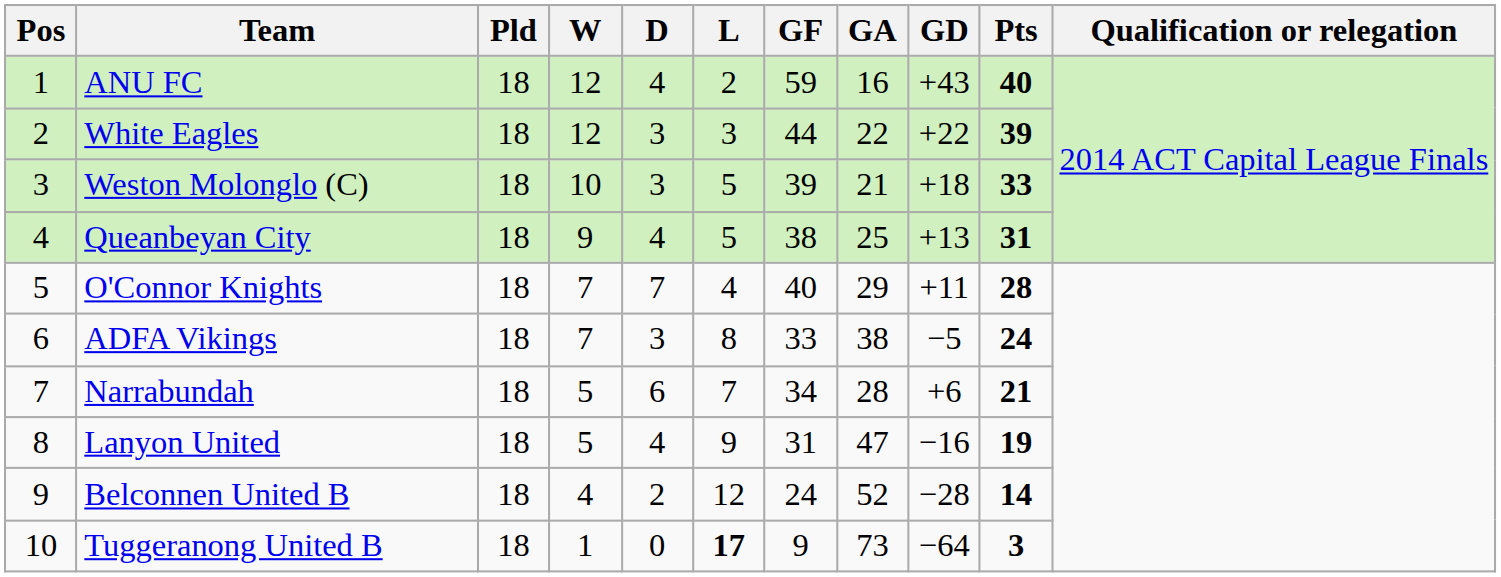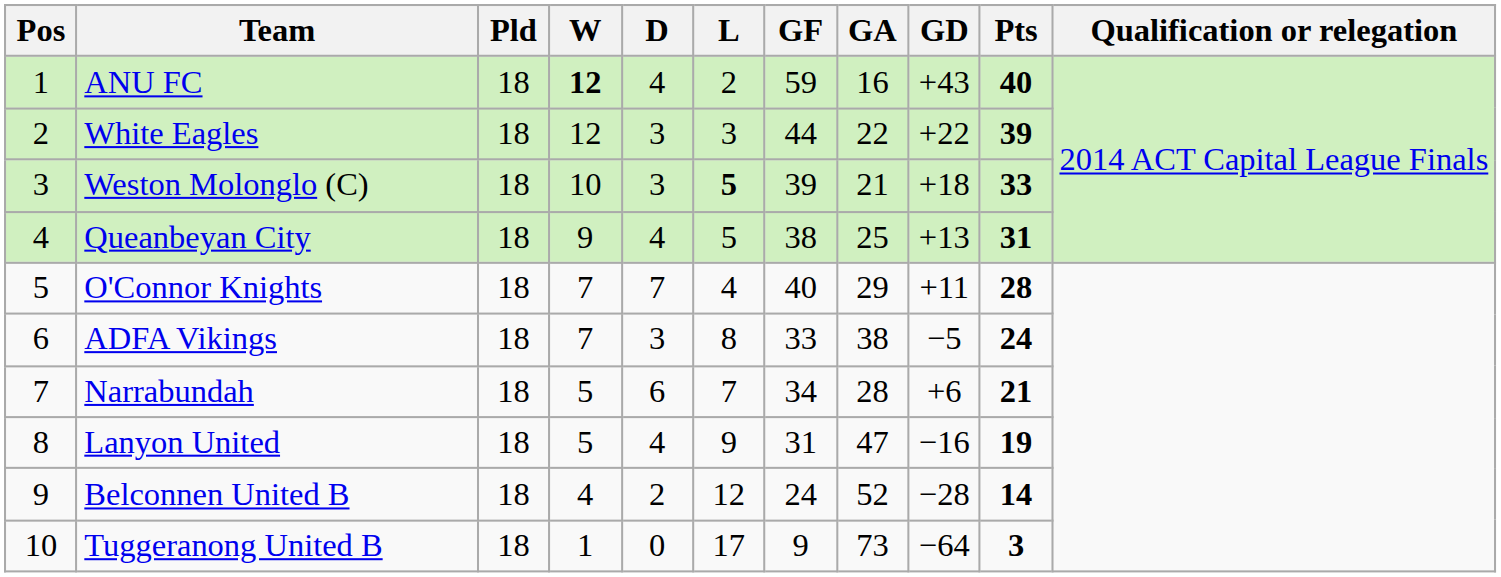(585, 81) normal -> (585, 81) bold
(729, 184) normal -> (729, 184) bold
(729, 545) bold -> (729, 545) normal
